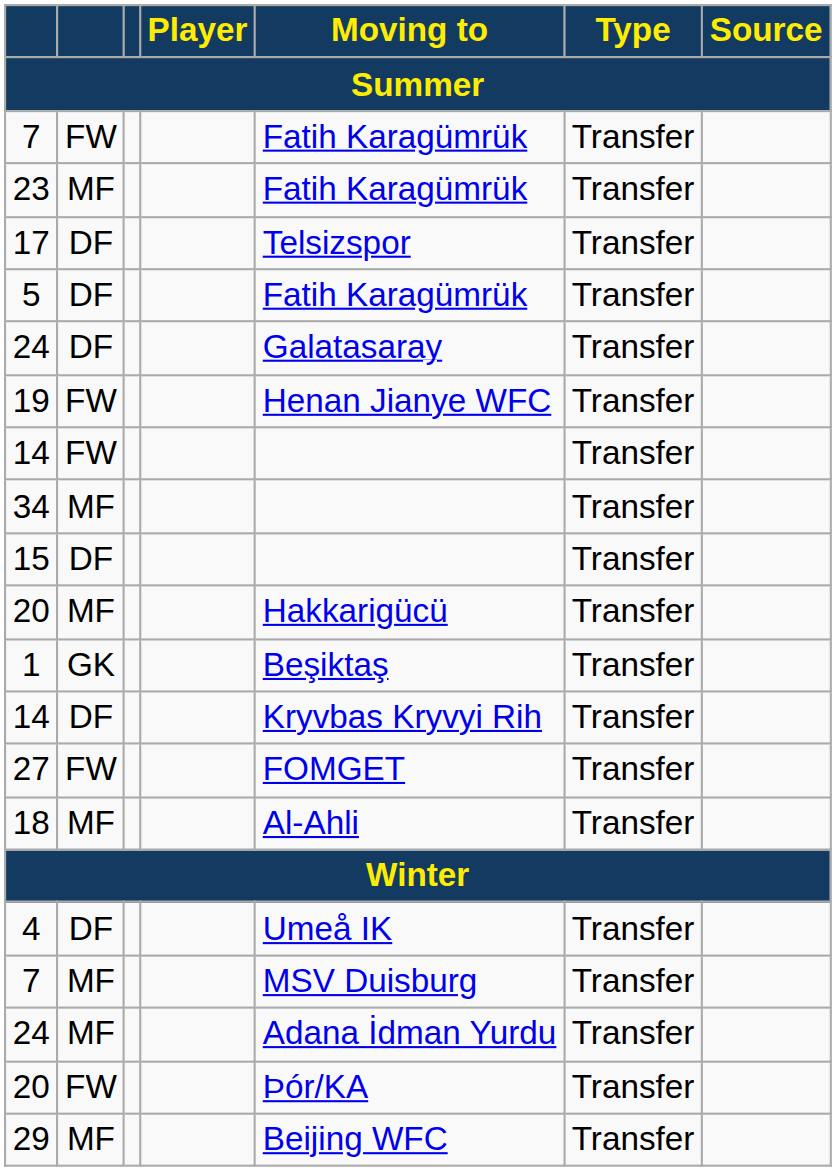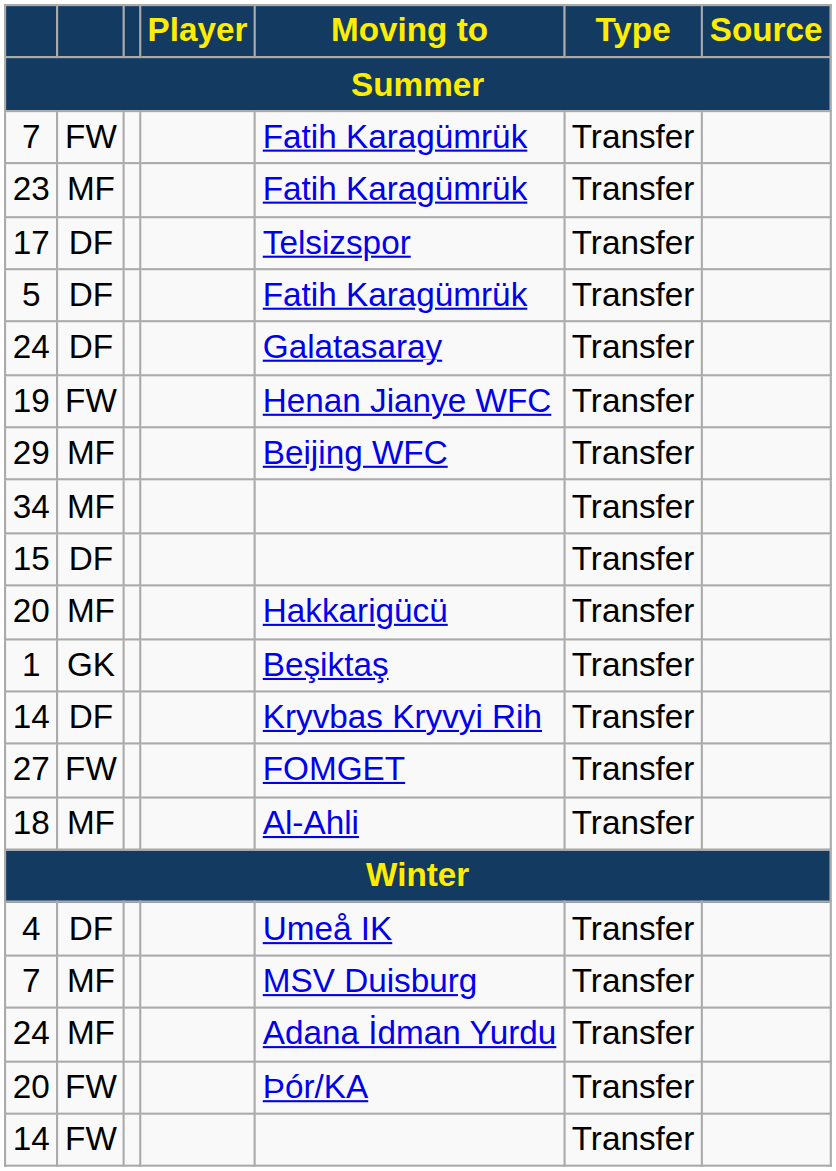rows swapped: (31, 1139) <-> (31, 453)
